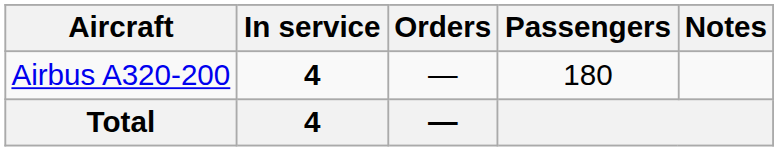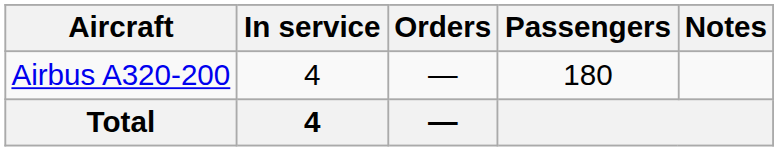(312, 74) bold -> (312, 74) normal
